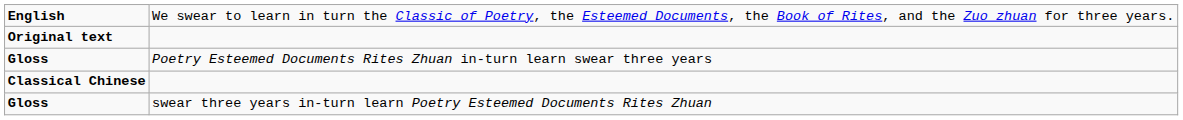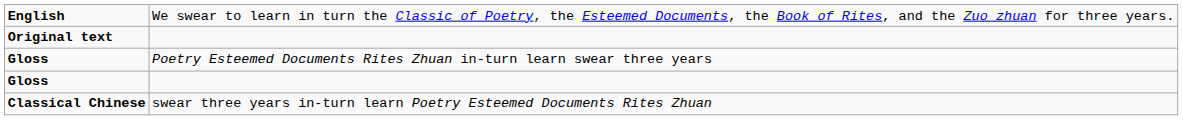(77, 82) Classical Chinese -> (28, 82) Gloss
(28, 104) Gloss -> (77, 104) Classical Chinese
